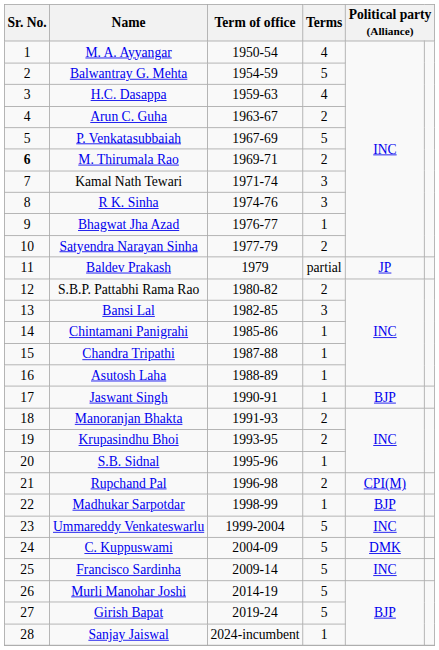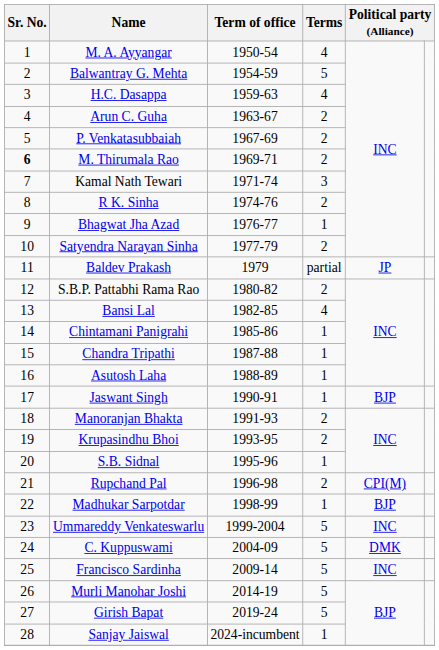(324, 138) 5 -> (324, 138) 2
(324, 203) 3 -> (324, 203) 2
(324, 310) 3 -> (324, 310) 4
